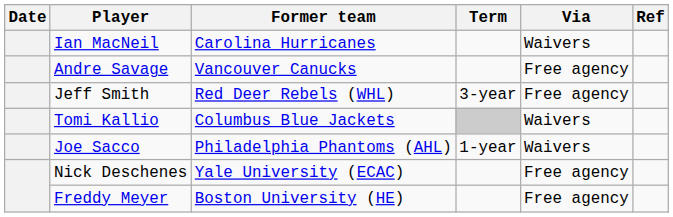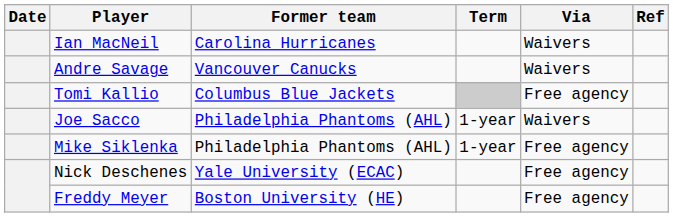(576, 69) Free agency -> (557, 69) Waivers
- row: (102, 95)
(557, 121) Waivers -> (576, 95) Free agency
+ row: (116, 147)
